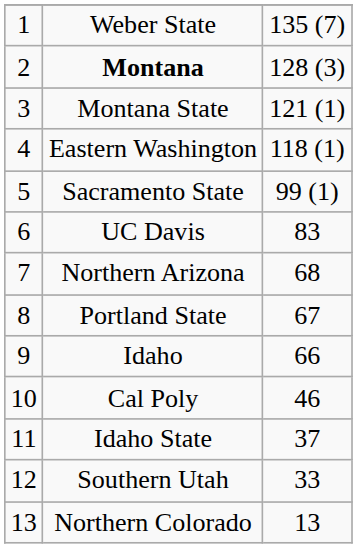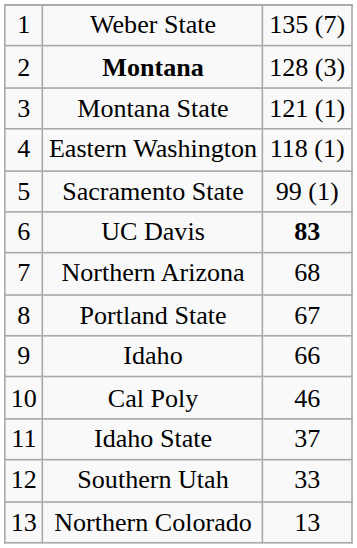(307, 232) normal -> (307, 232) bold
